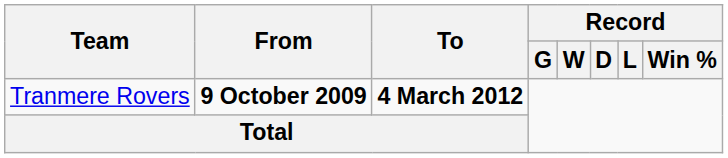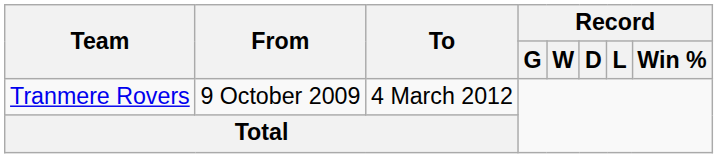(284, 96) bold -> (280, 96) normal
(450, 96) bold -> (442, 96) normal
